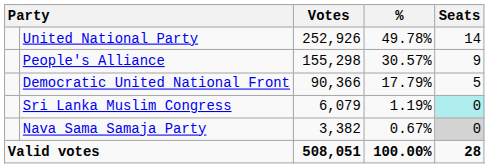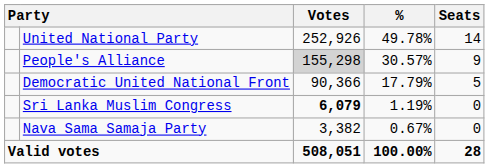(332, 61) no background -> (332, 61) lightgrey background
(340, 107) normal -> (340, 107) bold
(477, 107) paleturquoise background -> (477, 107) no background
(477, 129) lightgrey background -> (477, 129) no background
